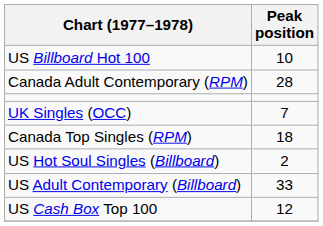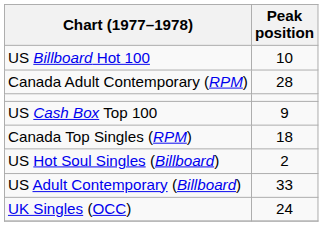(70, 112) UK Singles (OCC) -> (83, 112) US Cash Box Top 100
(284, 112) 7 -> (284, 112) 9
(83, 209) US Cash Box Top 100 -> (70, 209) UK Singles (OCC)
(284, 209) 12 -> (284, 209) 24
